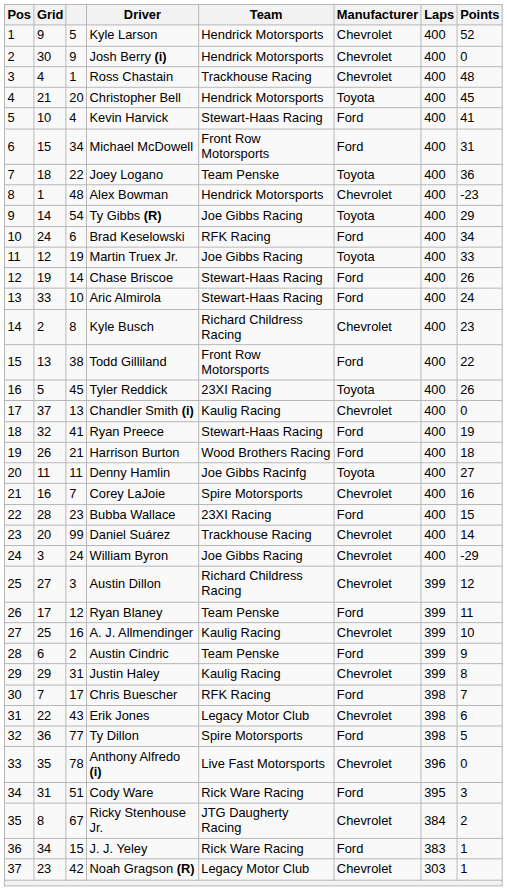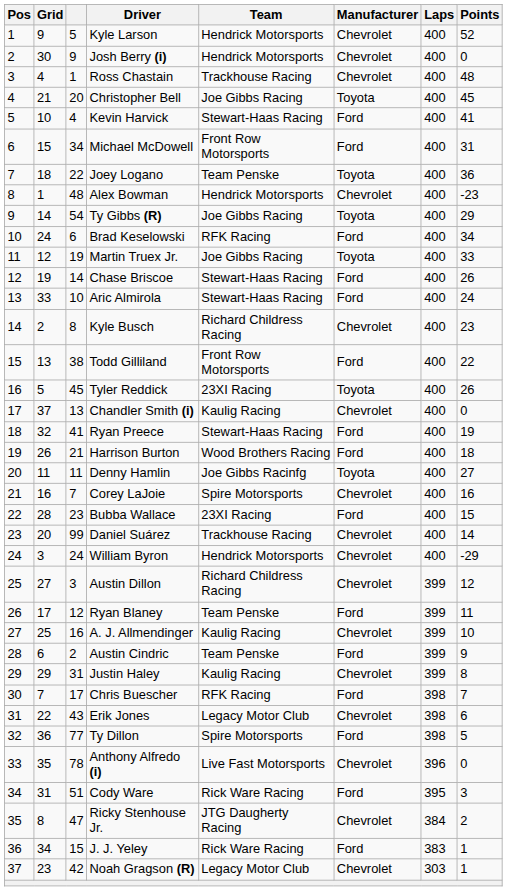(262, 97) Hendrick Motorsports -> (252, 97) Joe Gibbs Racing
(252, 555) Joe Gibbs Racing -> (262, 555) Hendrick Motorsports
(76, 820) 67 -> (76, 820) 47
